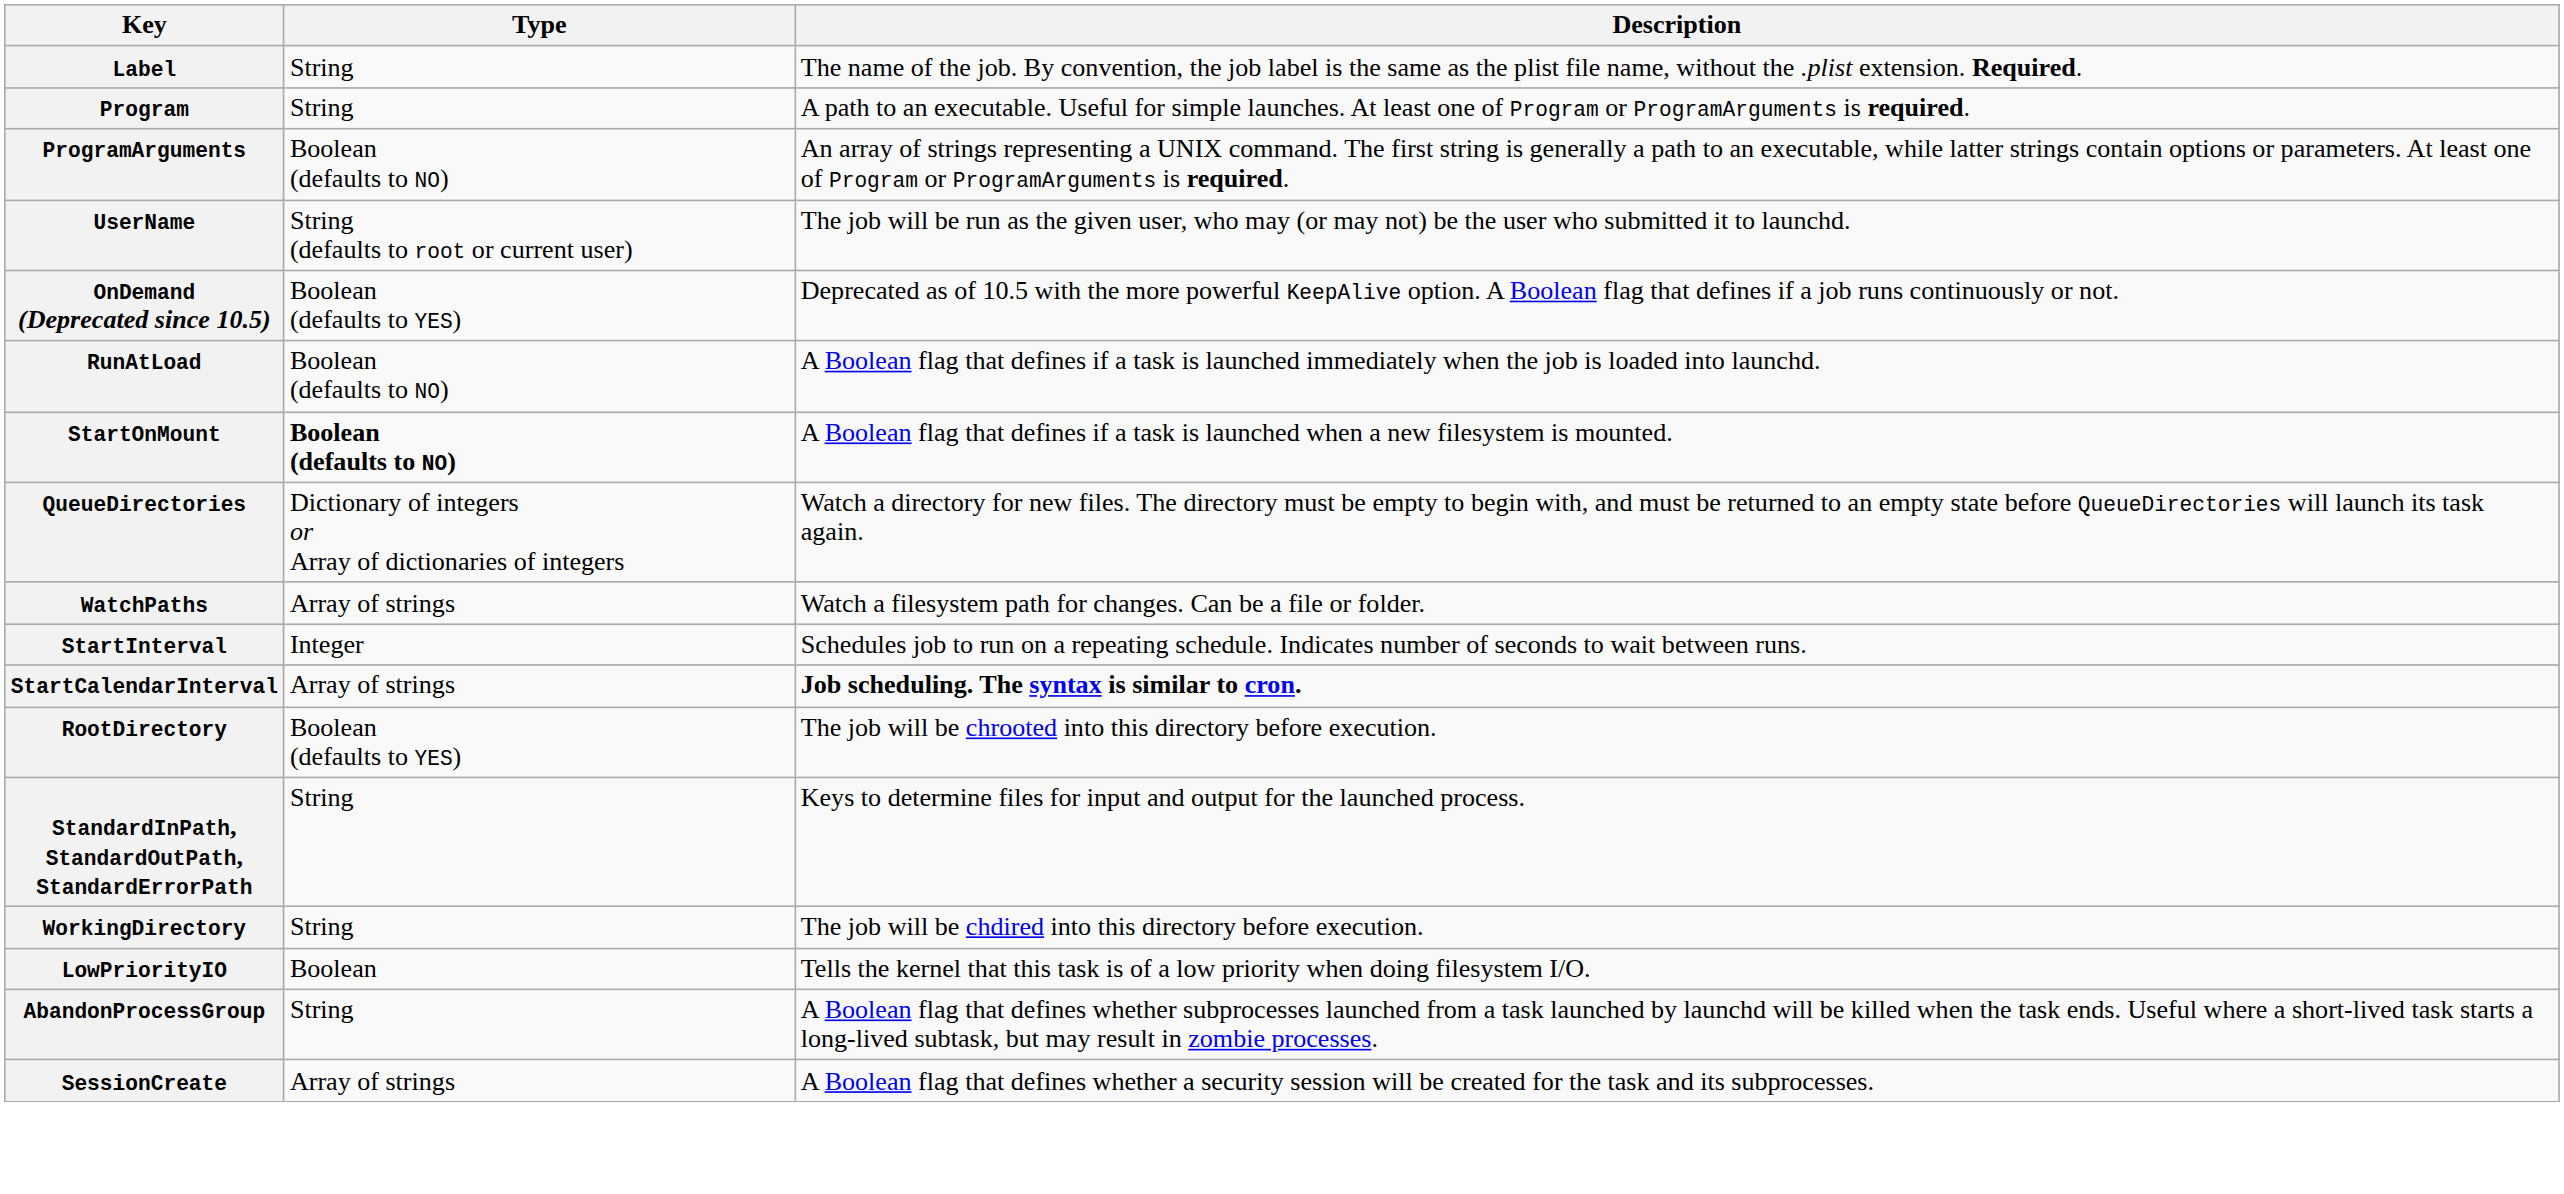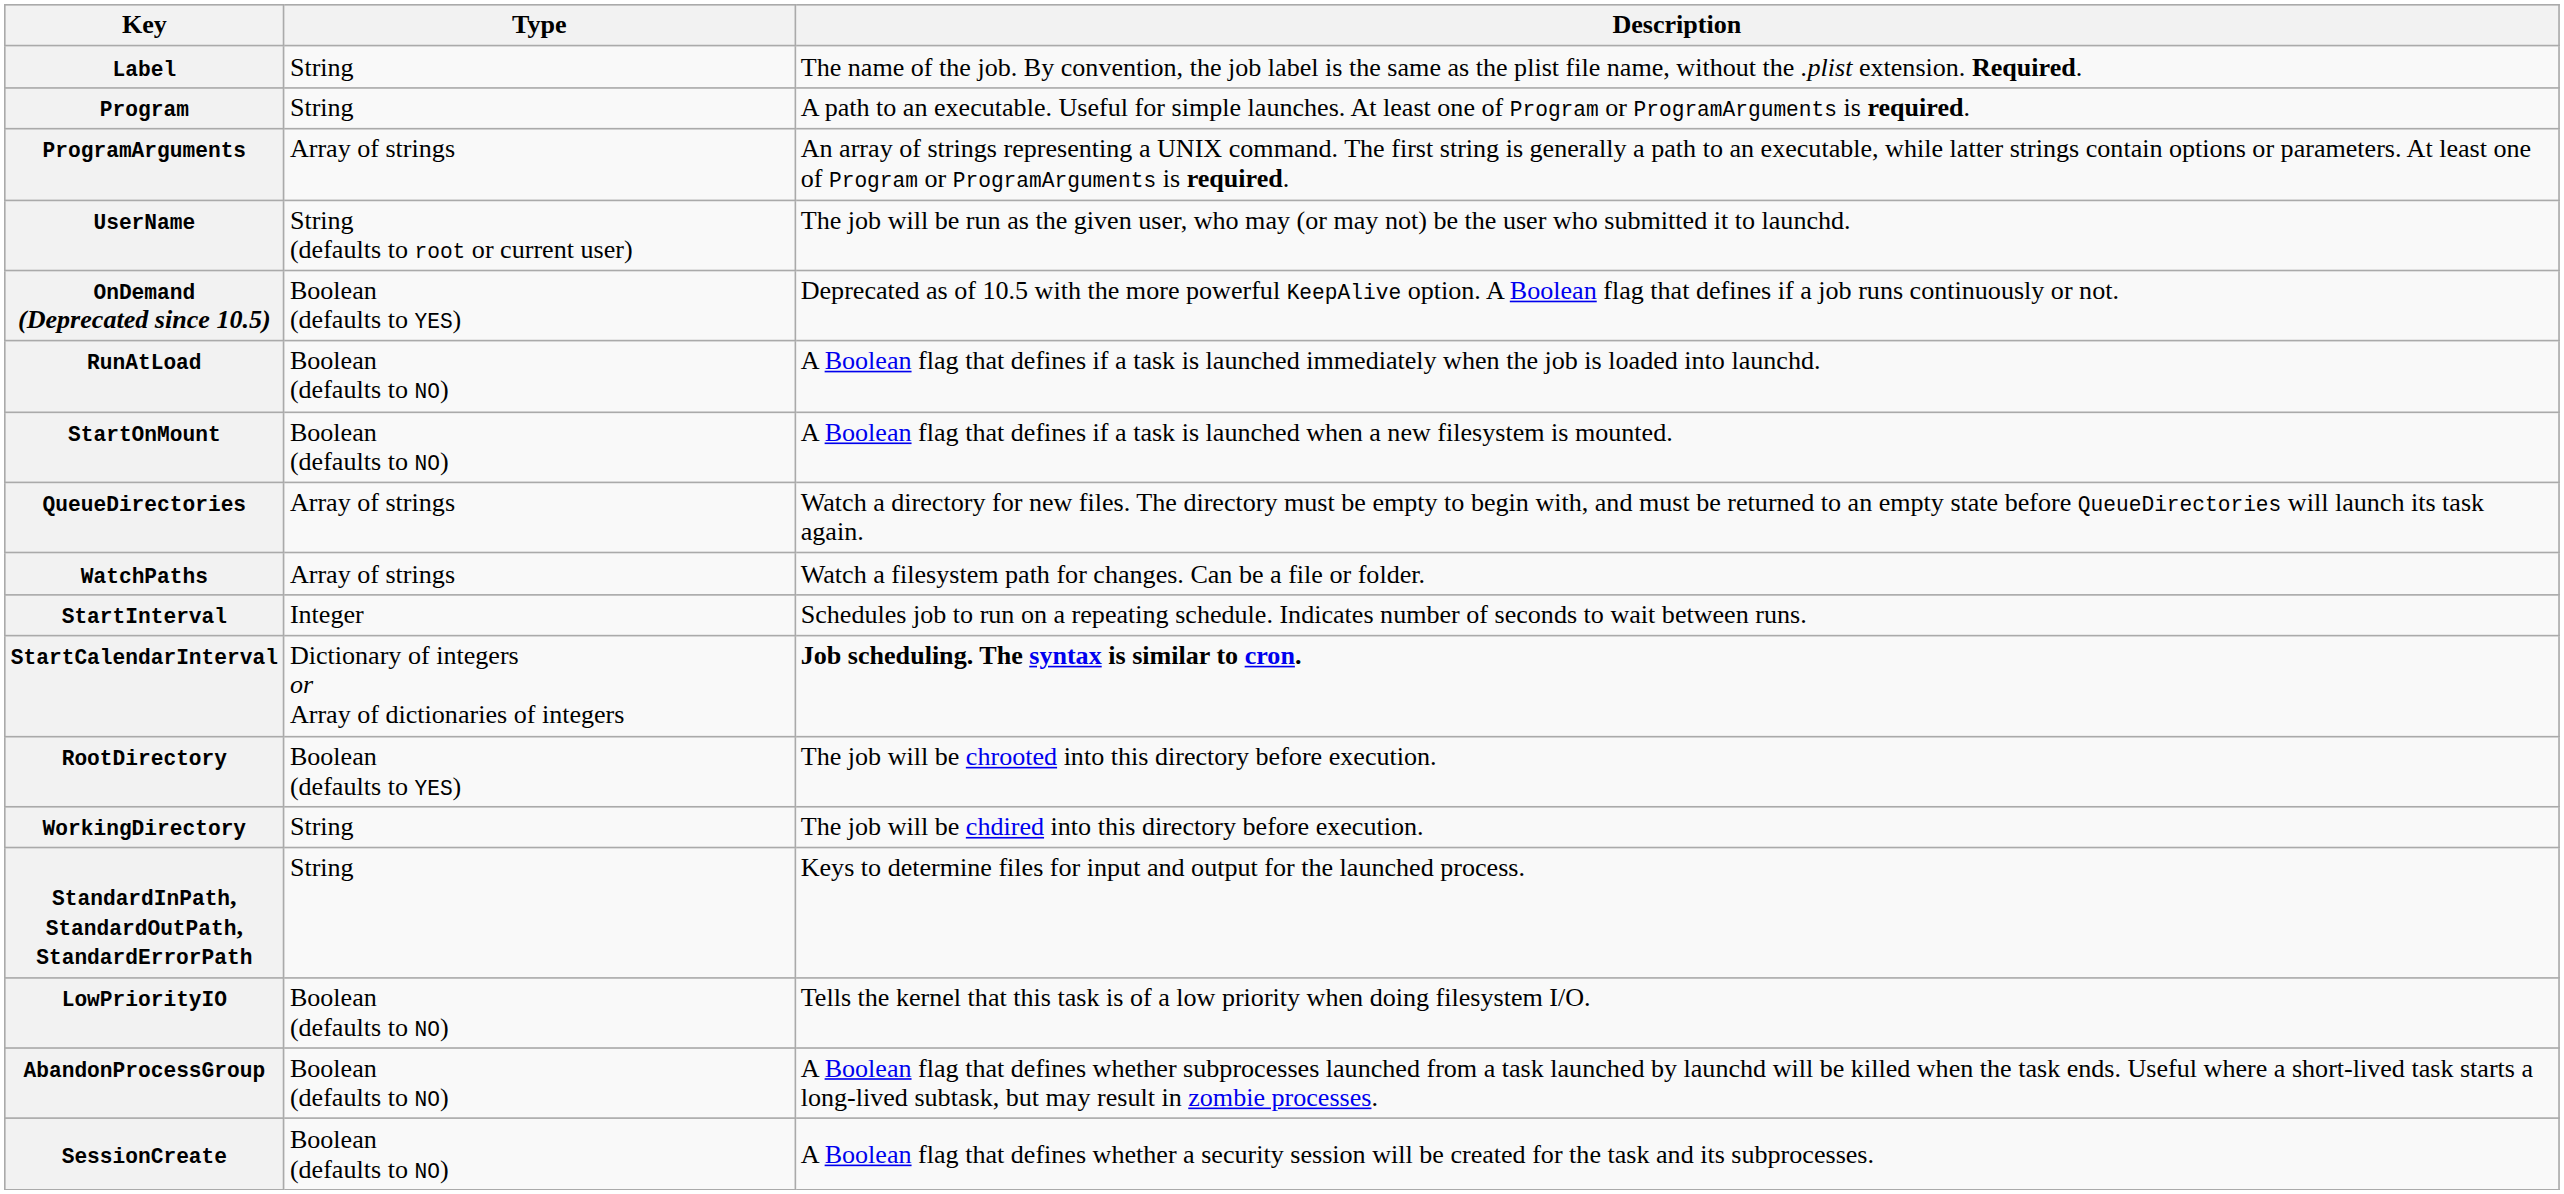(369, 164) Boolean (defaults to NO) -> (372, 149) Array of strings
(373, 447) bold -> (369, 447) normal
(457, 532) Dictionary of integers or Array of dictionaries of integers -> (372, 502) Array of strings
(372, 685) Array of strings -> (457, 685) Dictionary of integers or Array of dictionaries of integers
rows swapped: (144, 930) <-> (144, 857)
(333, 968) Boolean -> (369, 1013) Boolean (defaults to NO)
(322, 1009) String -> (369, 1083) Boolean (defaults to NO)
(372, 1080) Array of strings -> (369, 1154) Boolean (defaults to NO)
